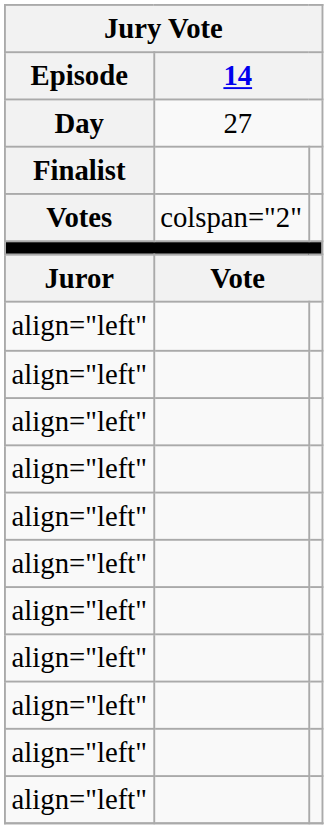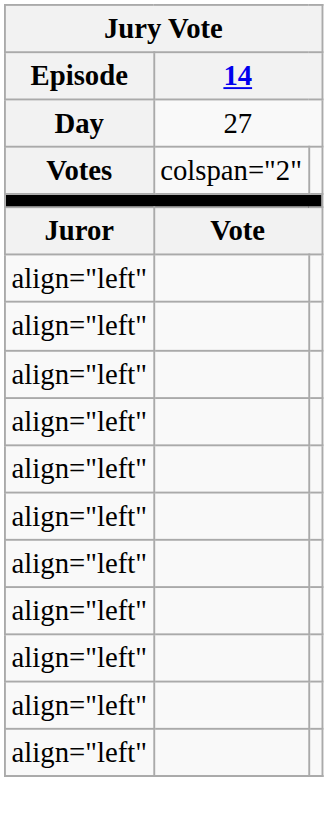- row: (79, 170)
